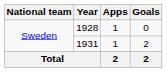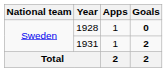(146, 28) normal -> (146, 28) bold
(146, 43) normal -> (146, 43) bold
